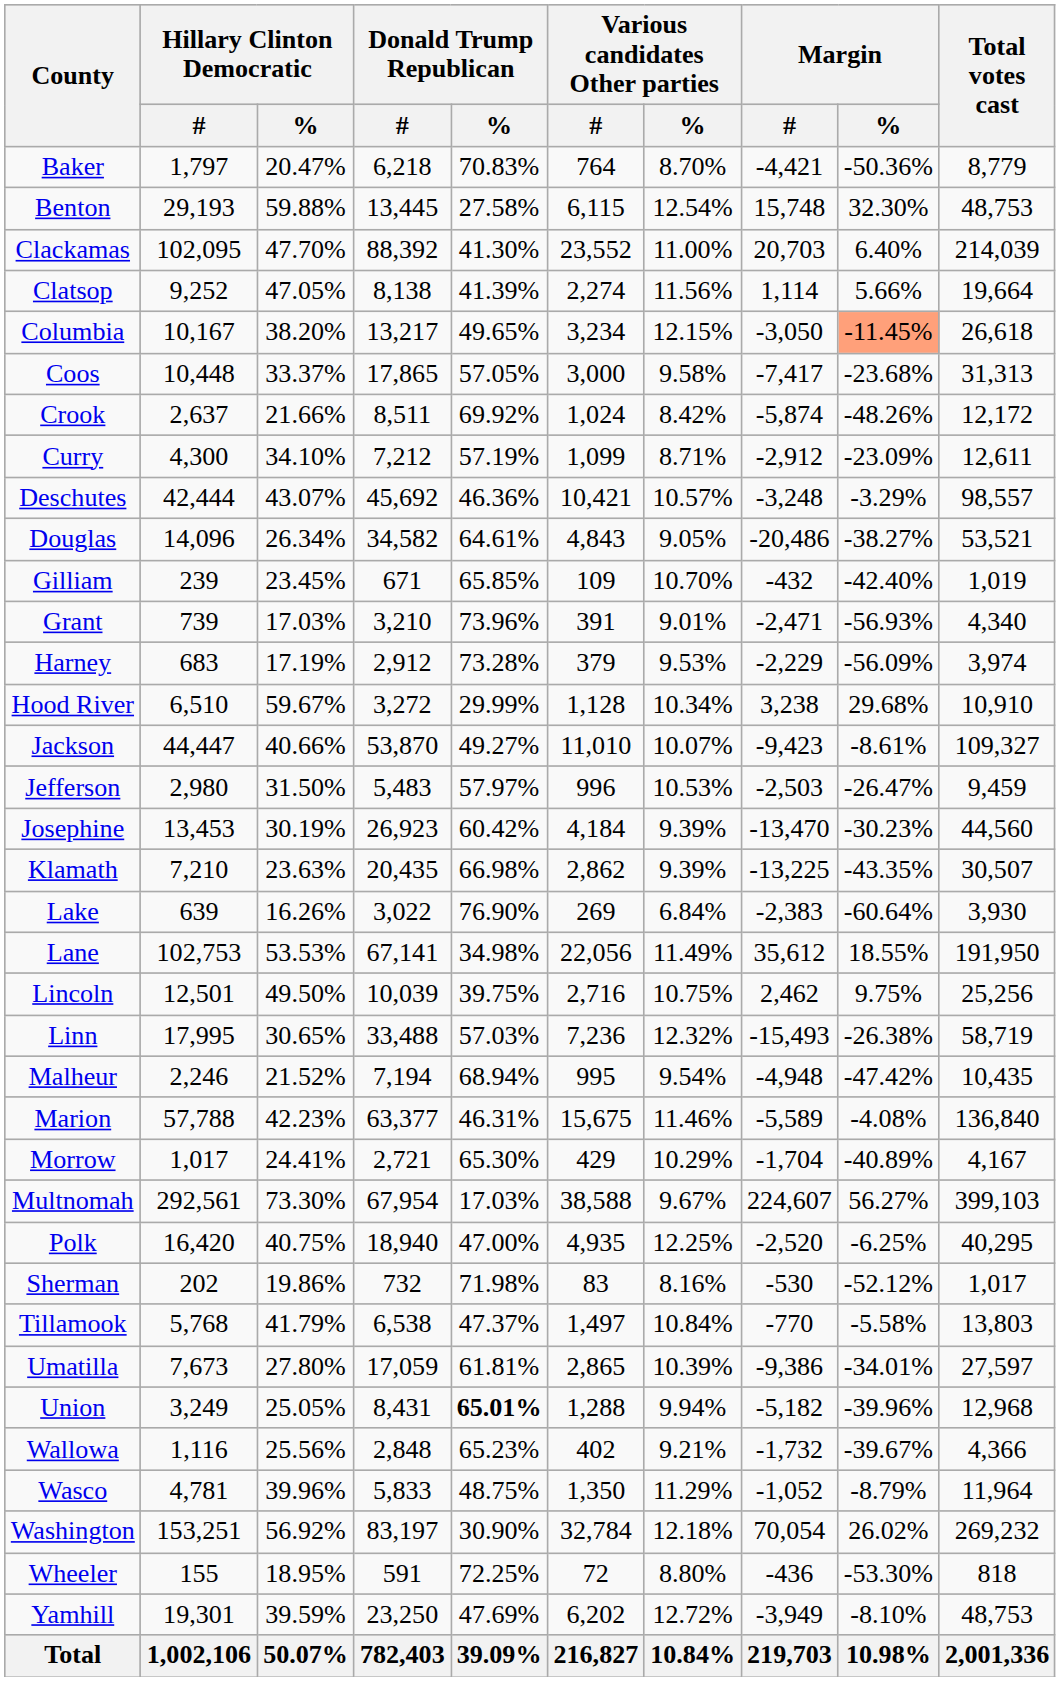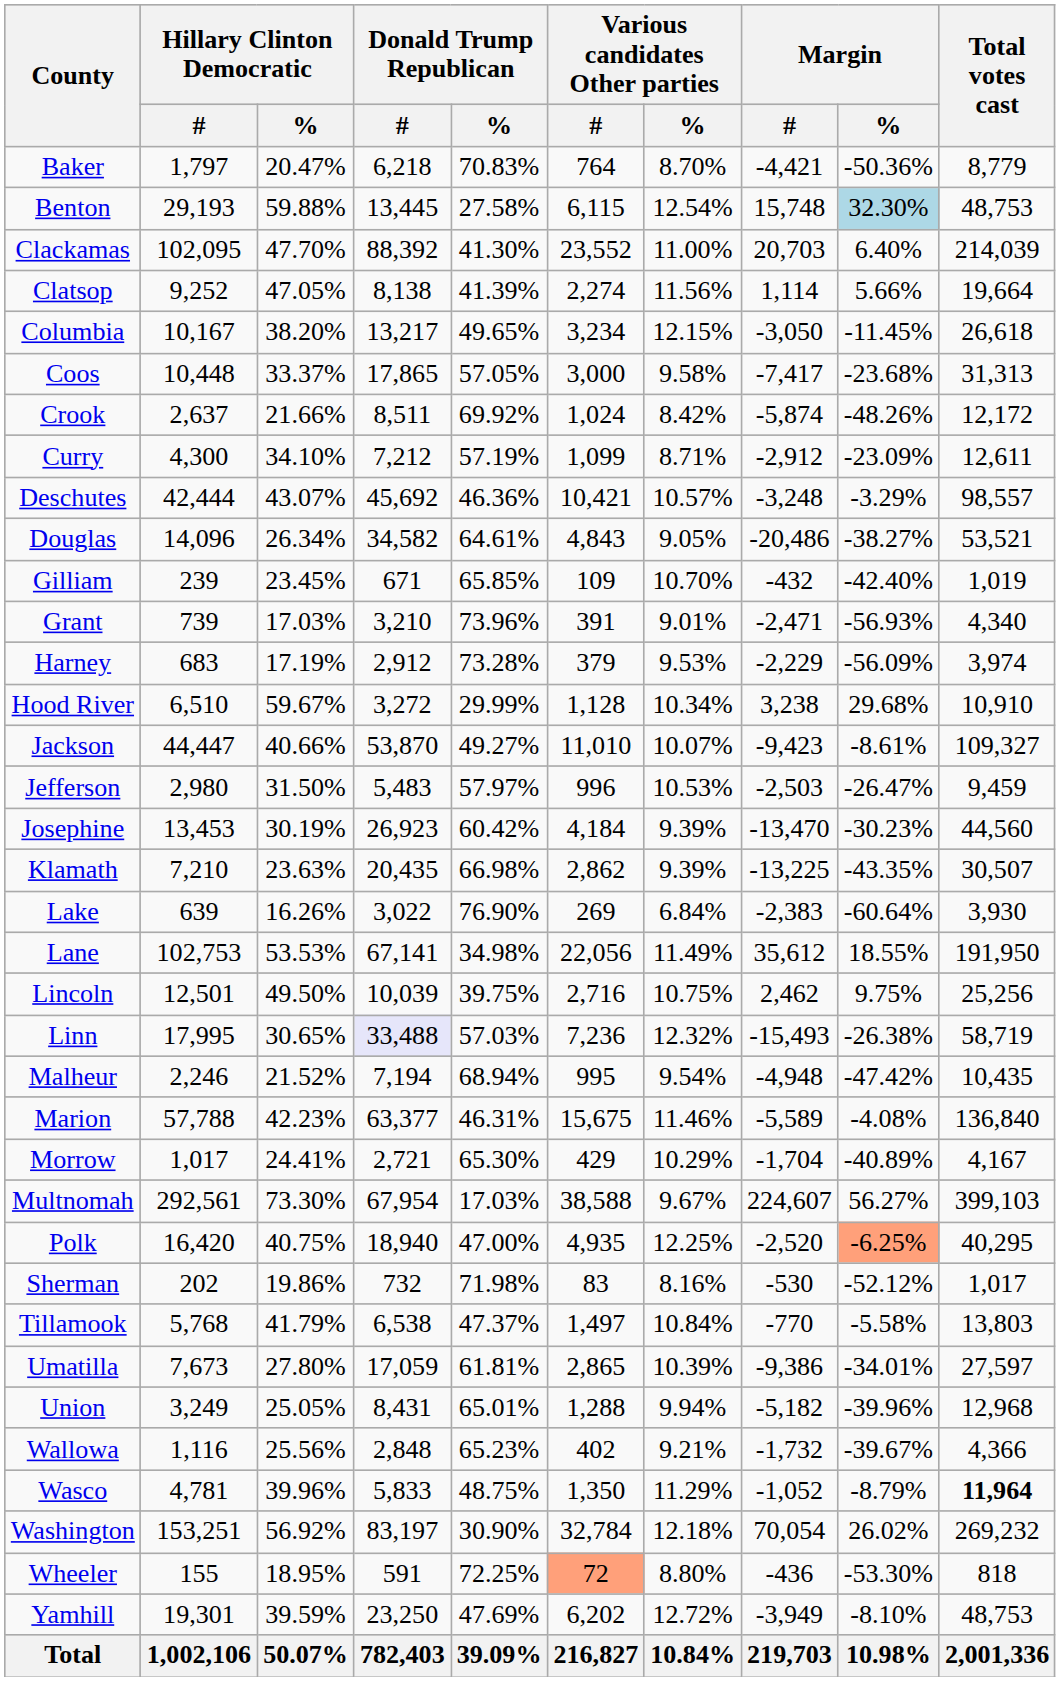(888, 207) no background -> (888, 207) lightblue background
(888, 332) lightsalmon background -> (888, 332) no background
(402, 1035) no background -> (402, 1035) lavender background
(888, 1241) no background -> (888, 1241) lightsalmon background
(499, 1407) bold -> (499, 1407) normal
(997, 1490) normal -> (997, 1490) bold
(596, 1572) no background -> (596, 1572) lightsalmon background
